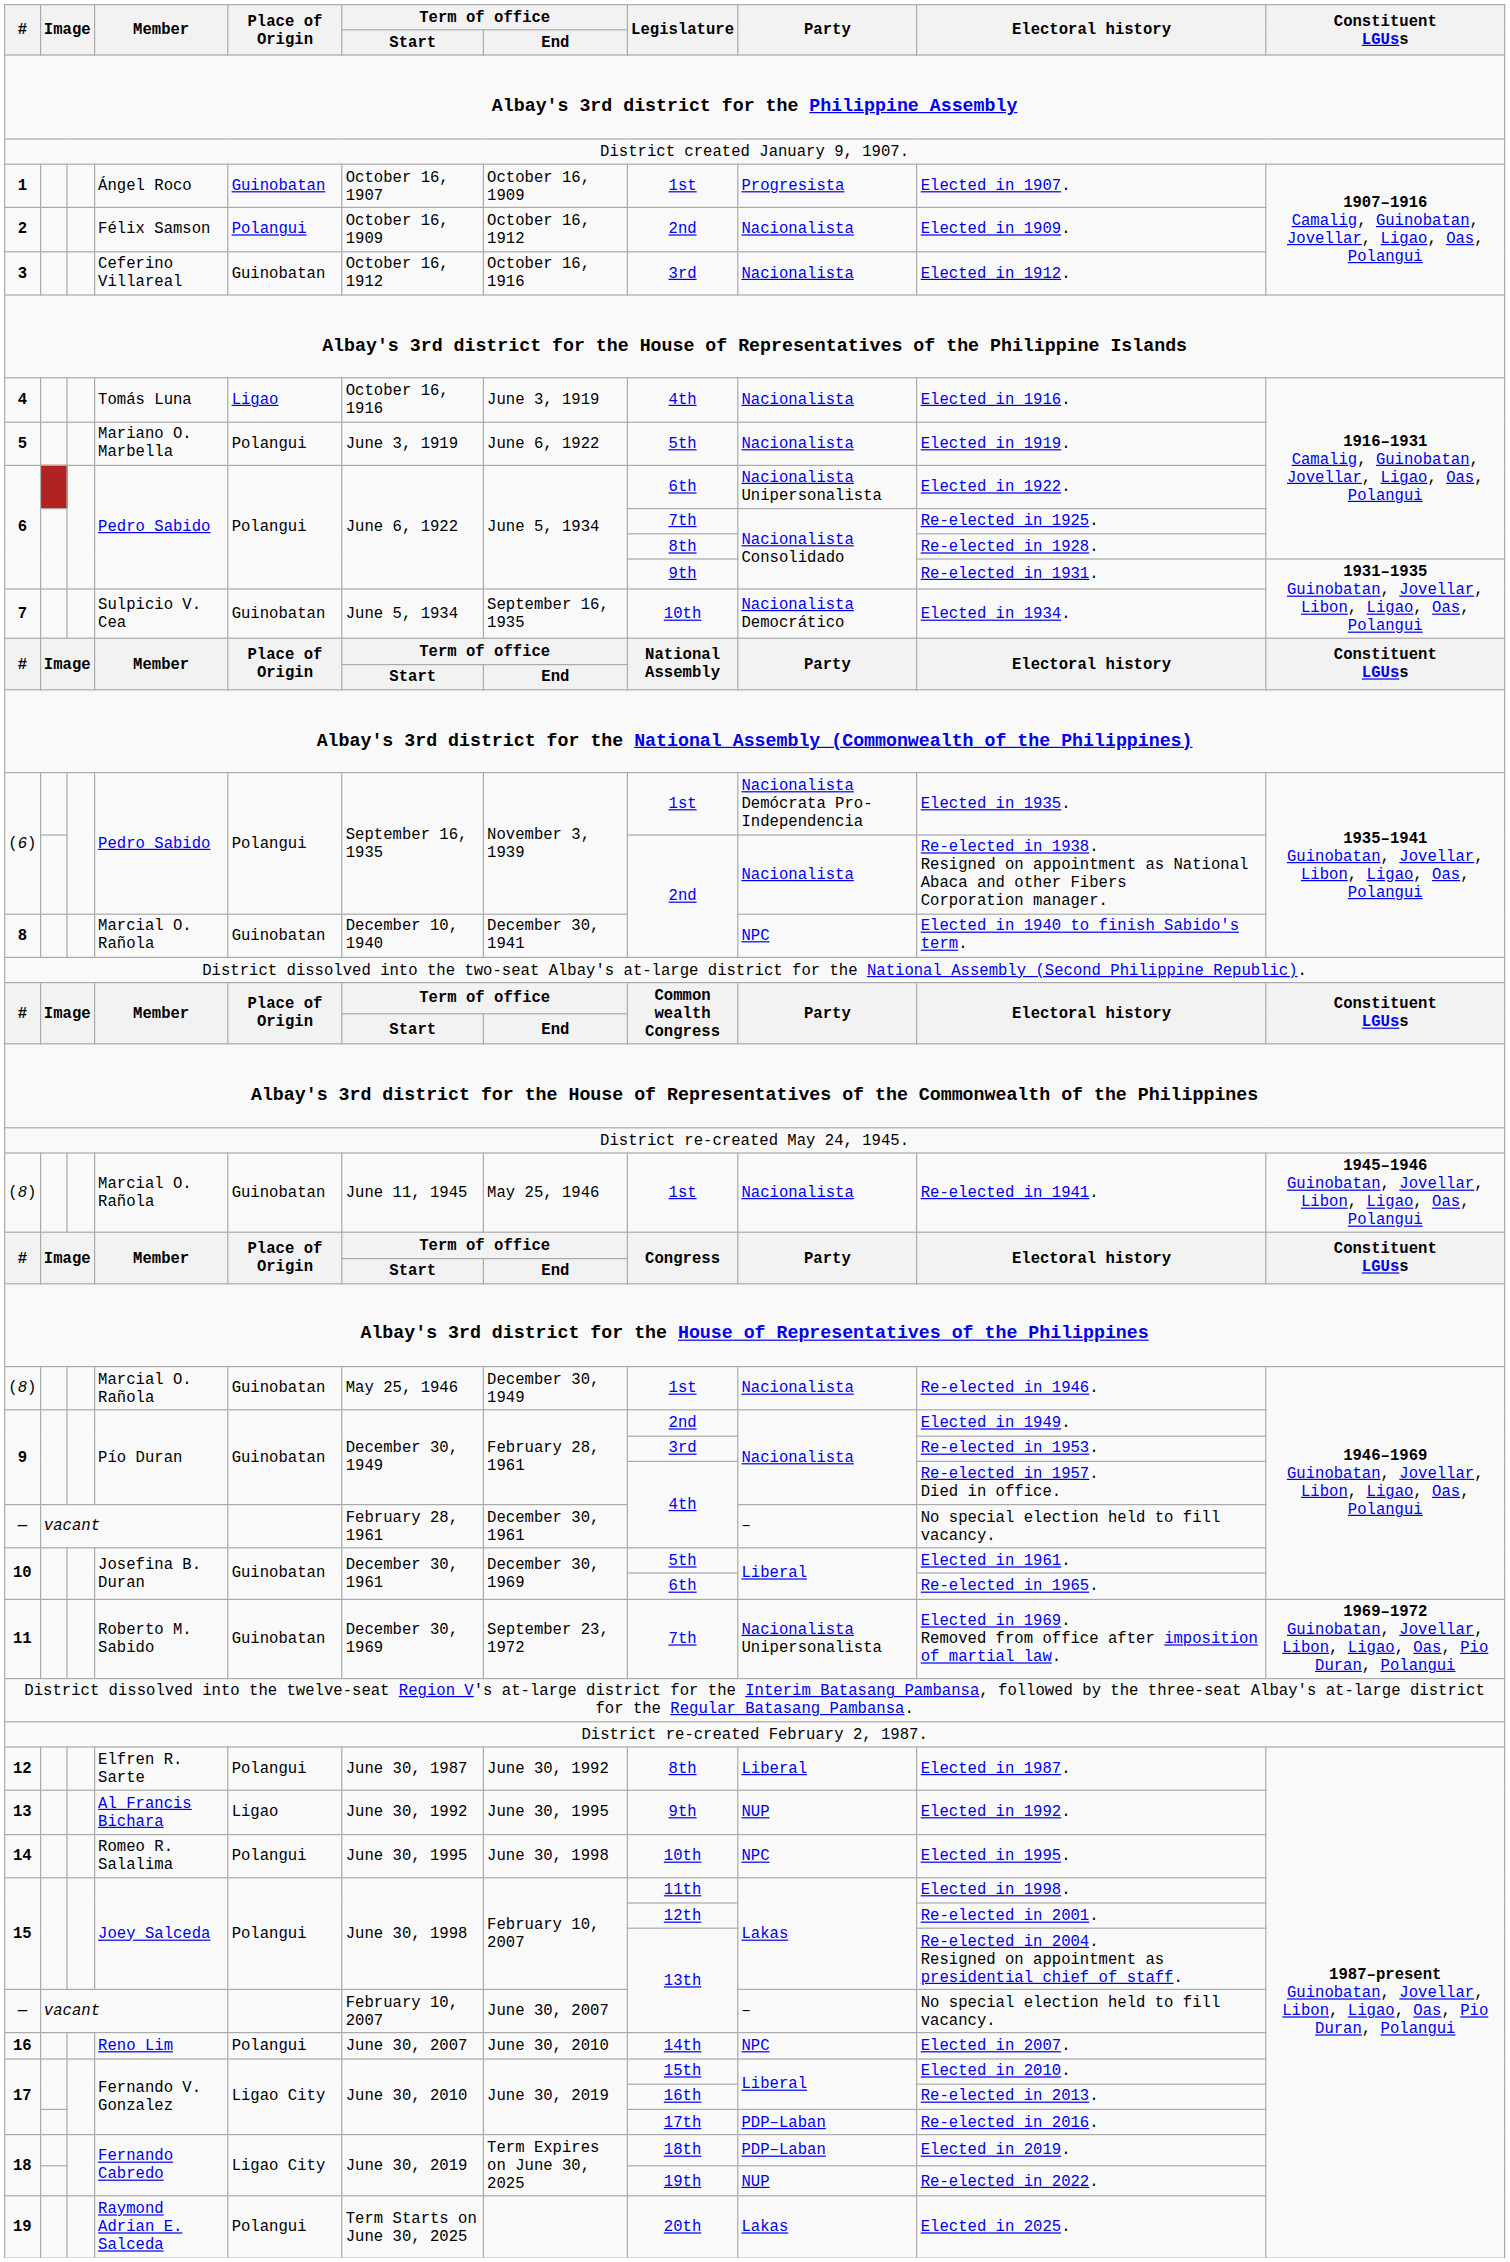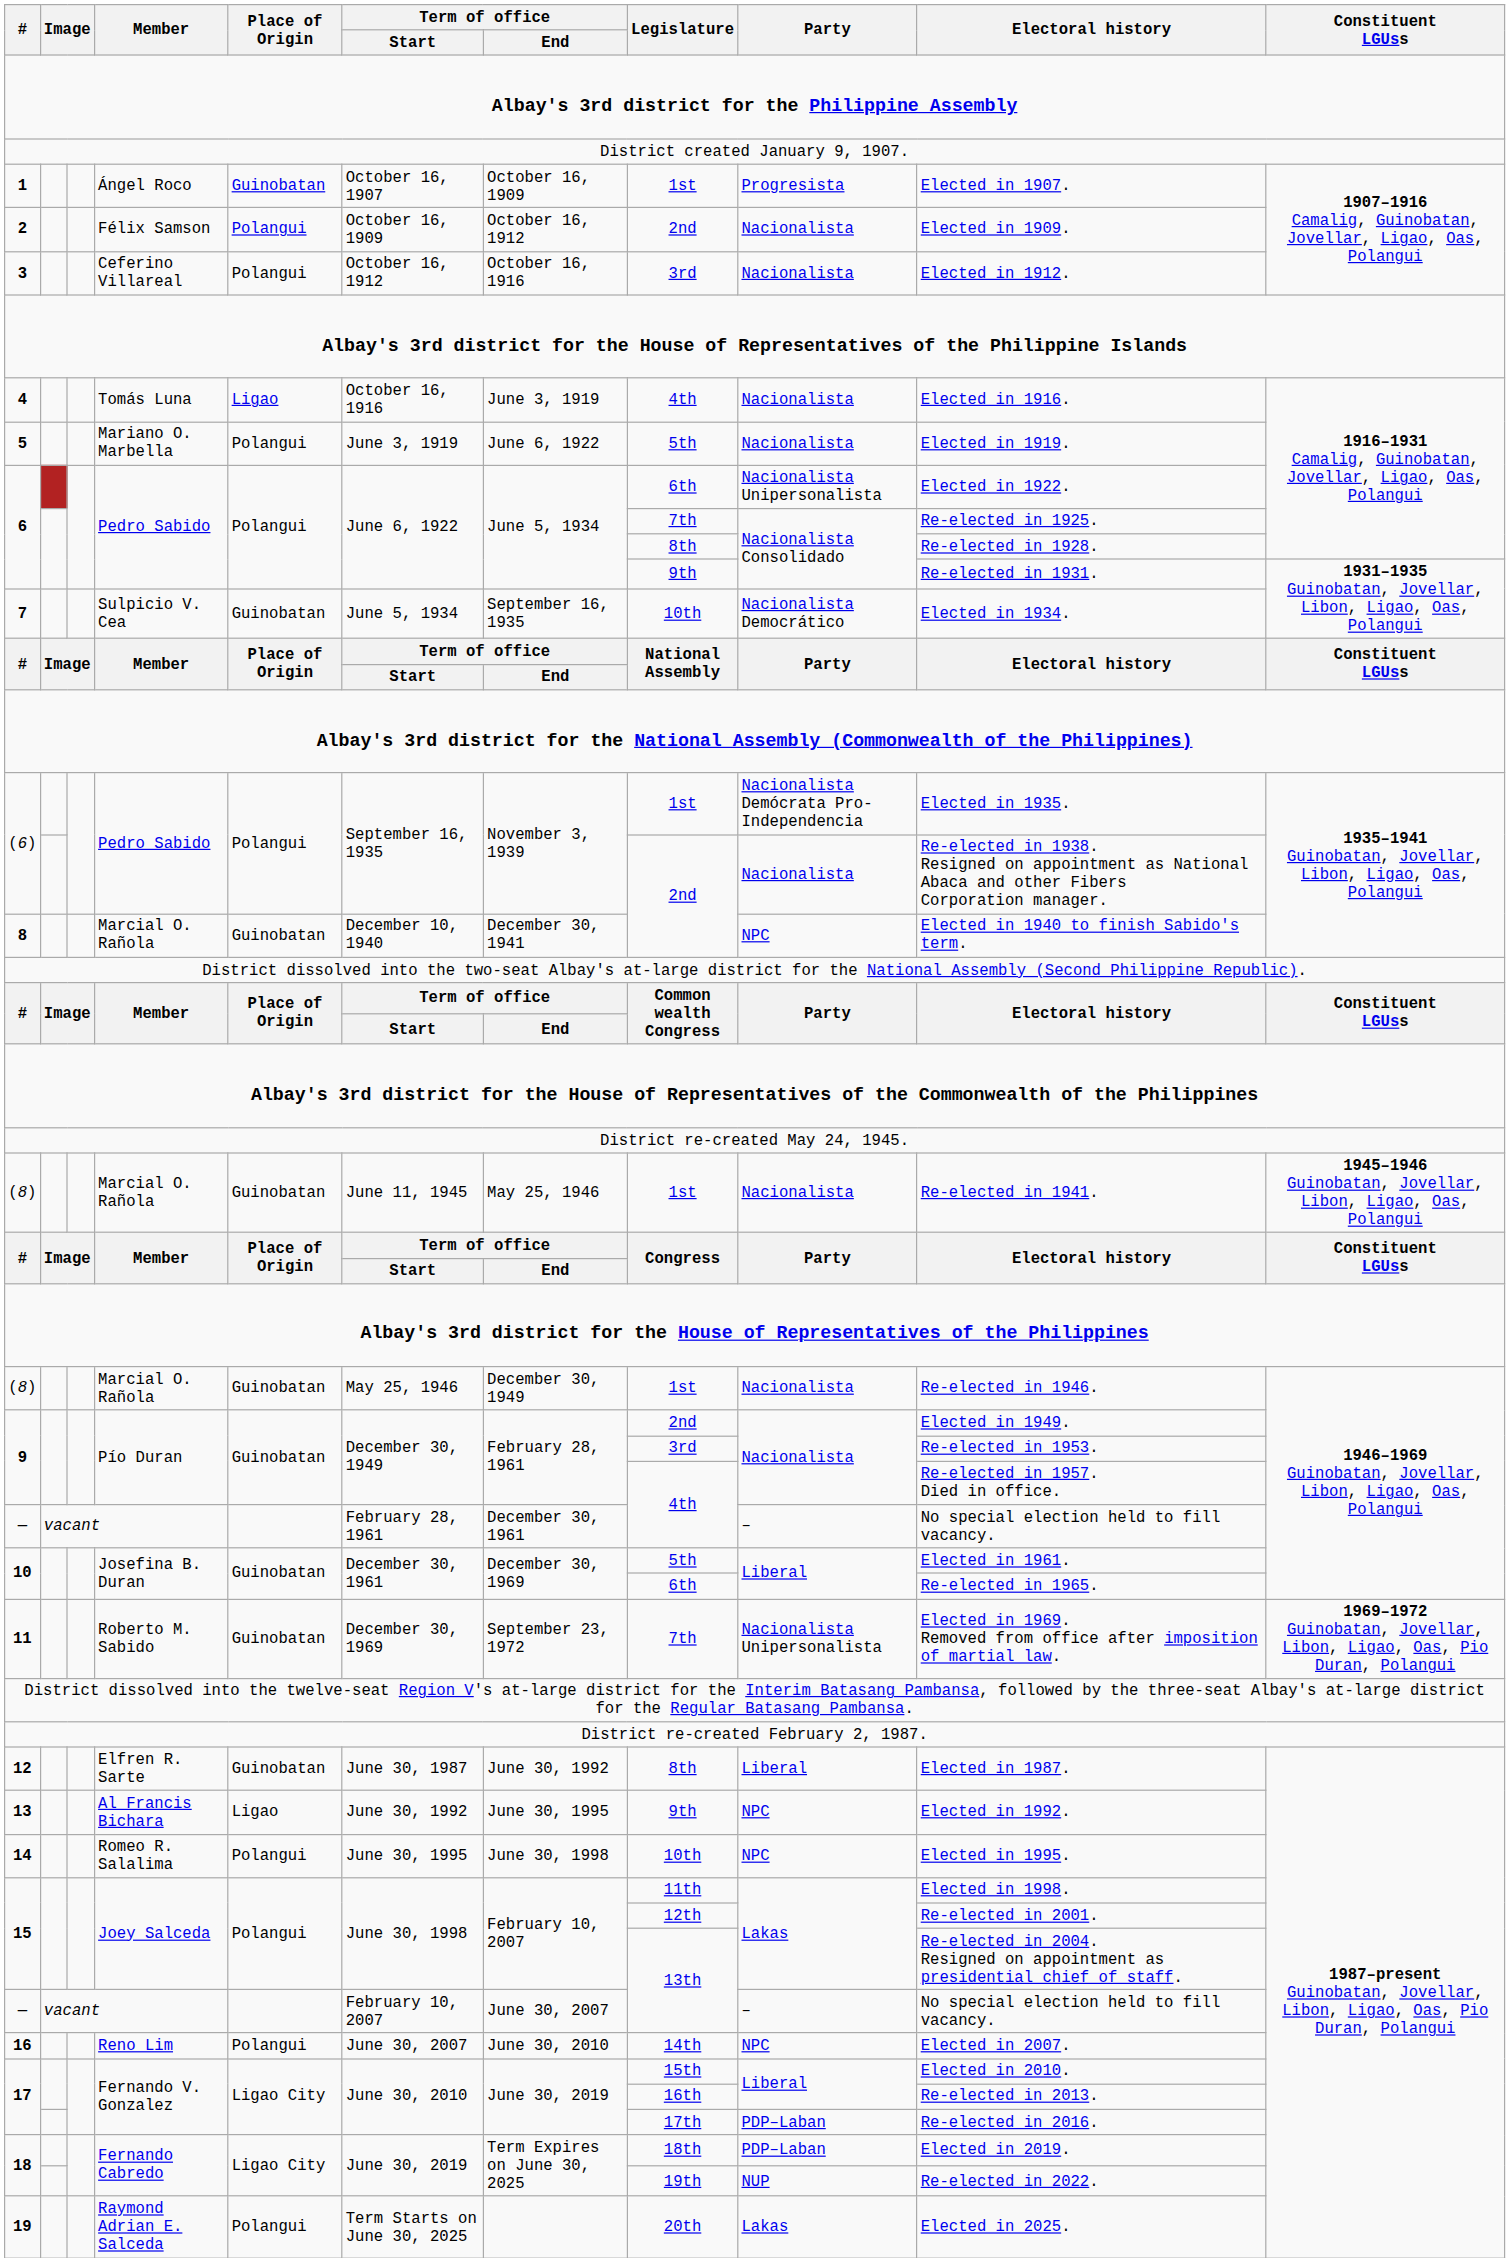(278, 273) Guinobatan -> (269, 273) Polangui
(269, 1769) Polangui -> (278, 1769) Guinobatan
(756, 1812) NUP -> (756, 1812) NPC
